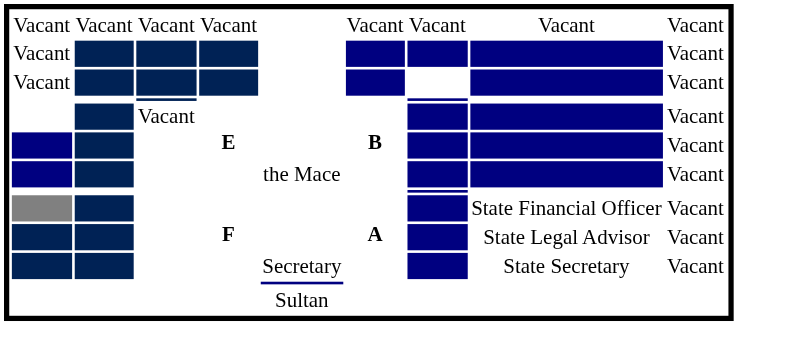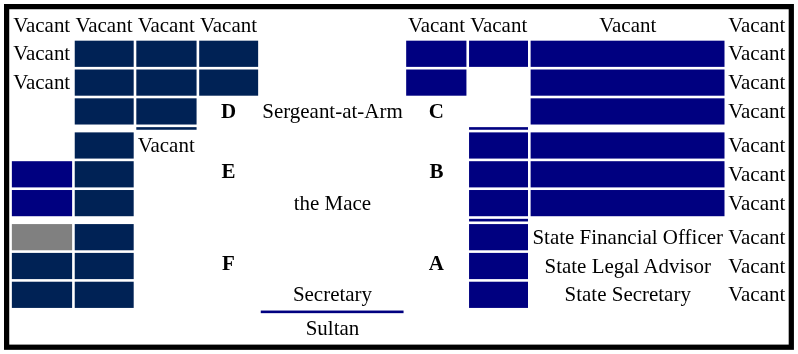+ row: (42, 111)
